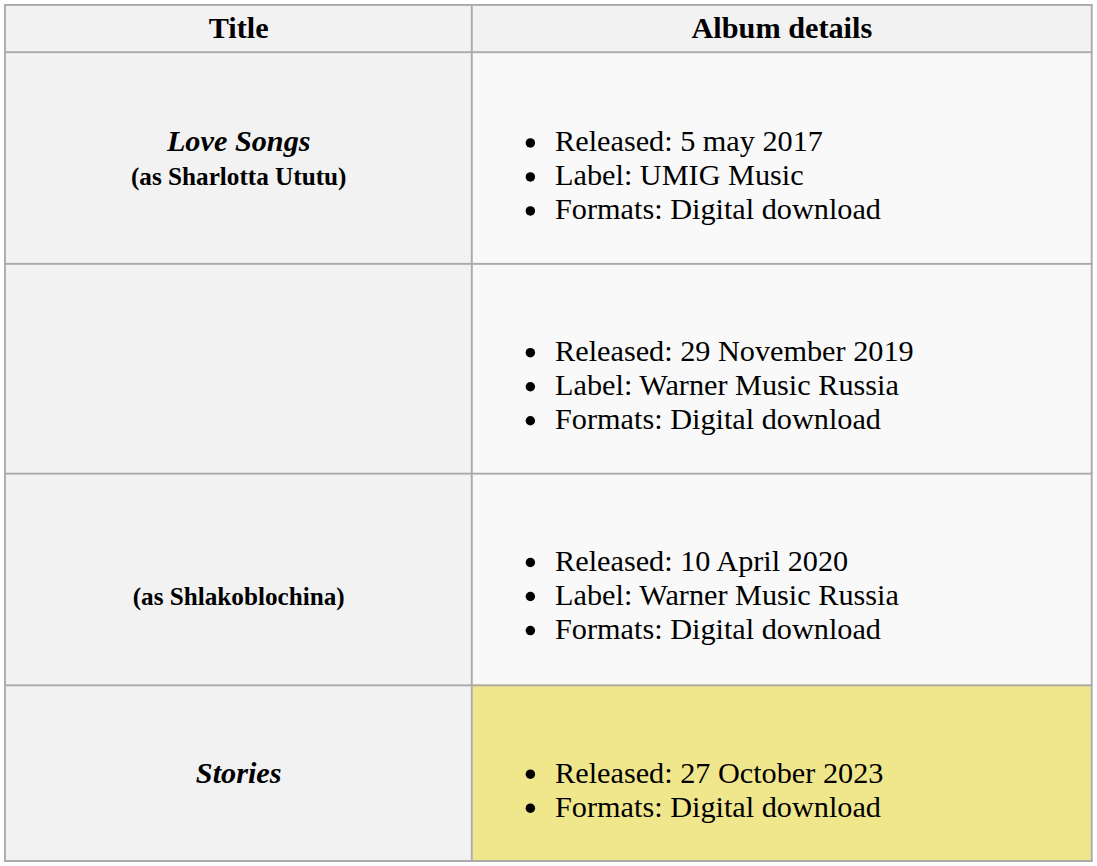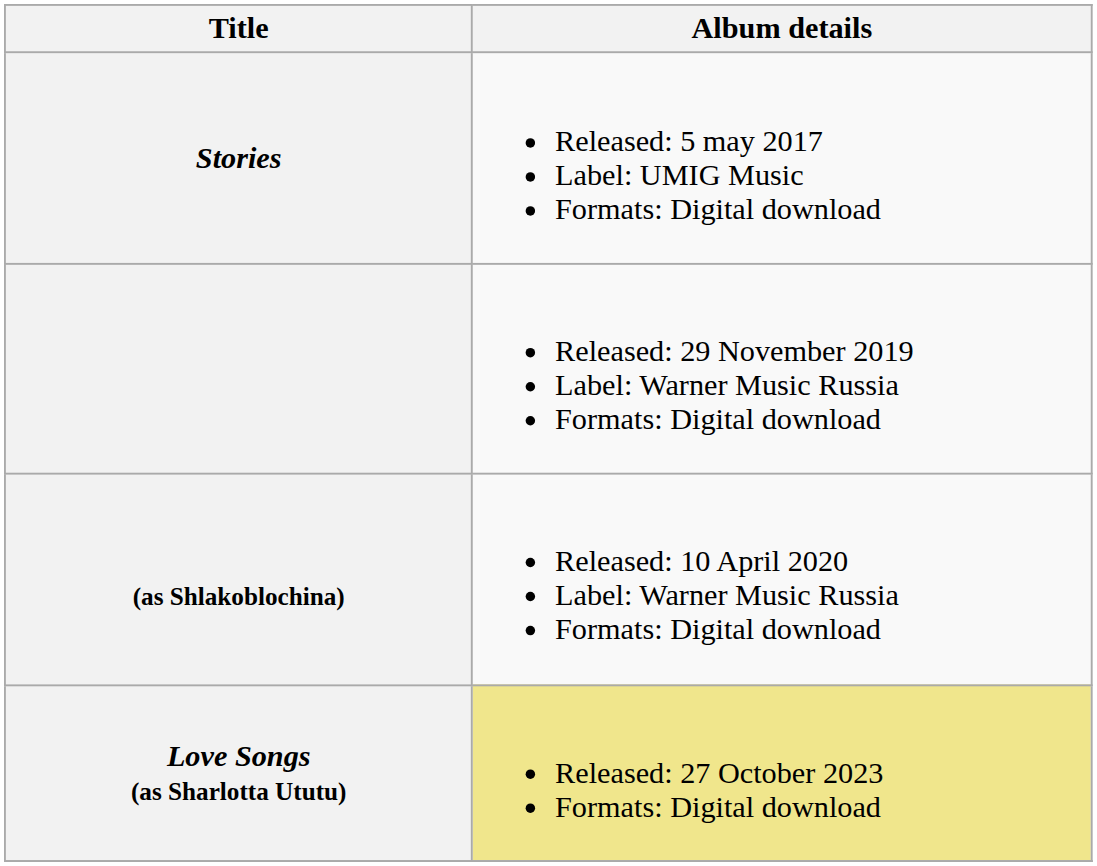(239, 157) Love Songs (as Sharlotta Ututu) -> (239, 157) Stories
(239, 772) Stories -> (239, 772) Love Songs (as Sharlotta Ututu)
